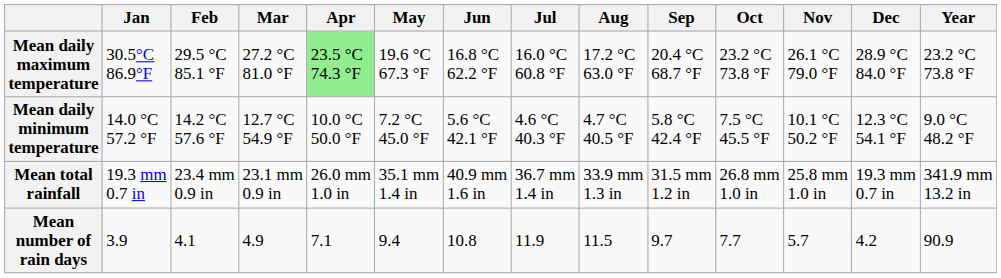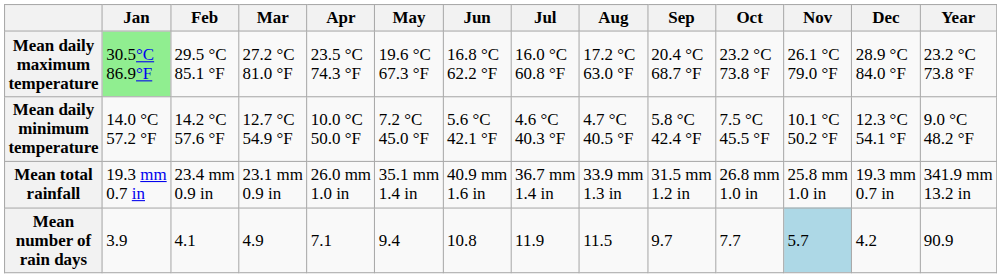(130, 63) no background -> (130, 63) lightgreen background
(337, 63) lightgreen background -> (337, 63) no background
(798, 240) no background -> (798, 240) lightblue background
